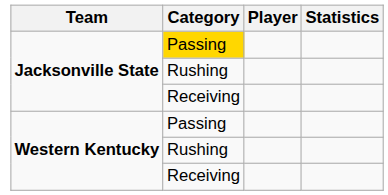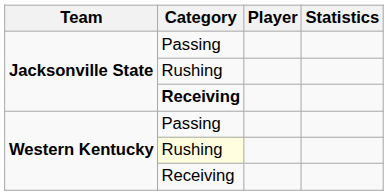(197, 44) gold background -> (191, 44) no background
(204, 97) normal -> (201, 97) bold
(198, 150) no background -> (192, 150) lightyellow background
